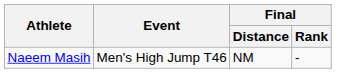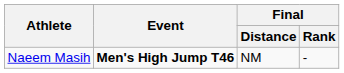(162, 57) normal -> (165, 57) bold
